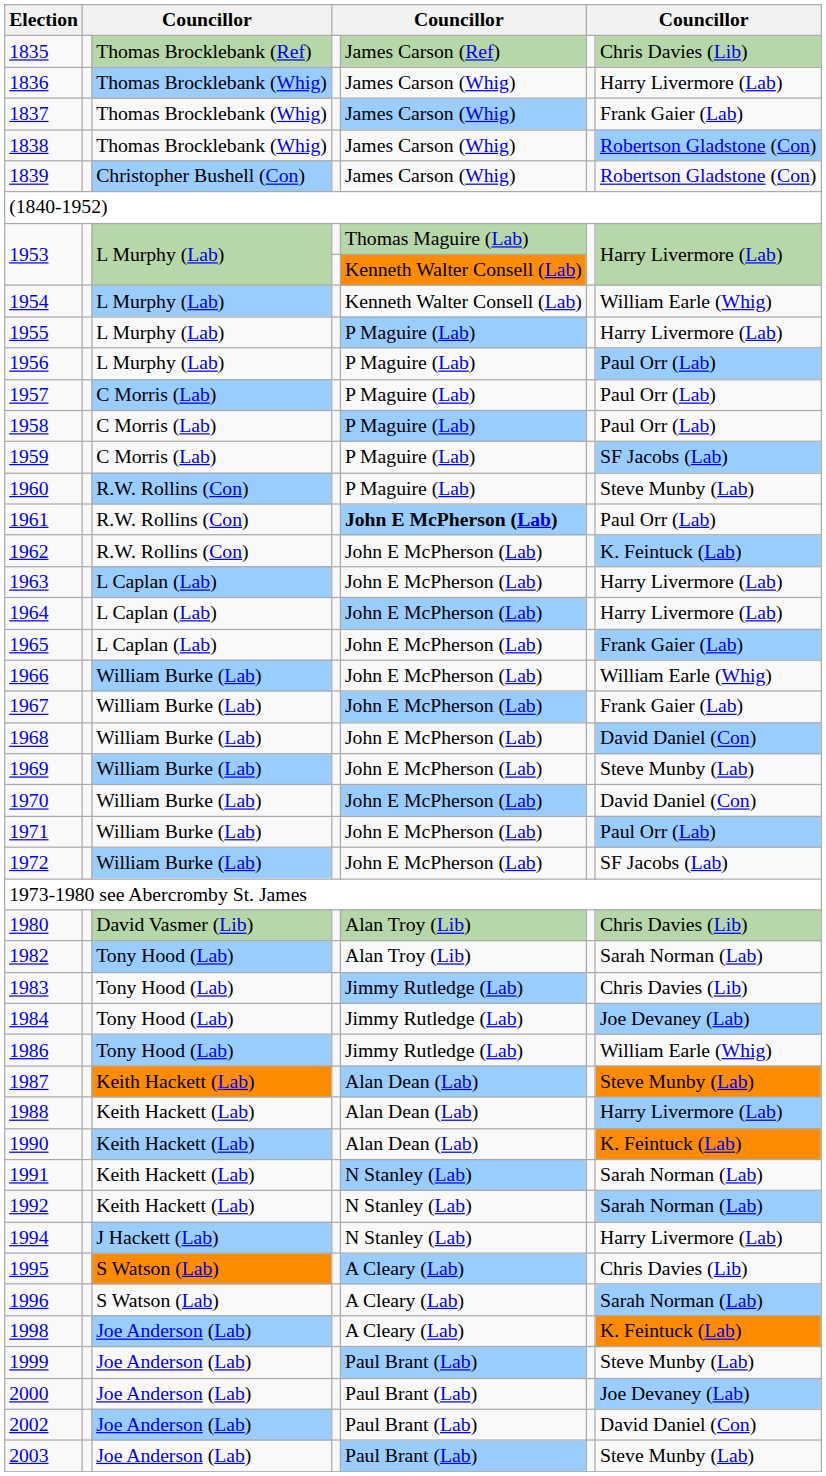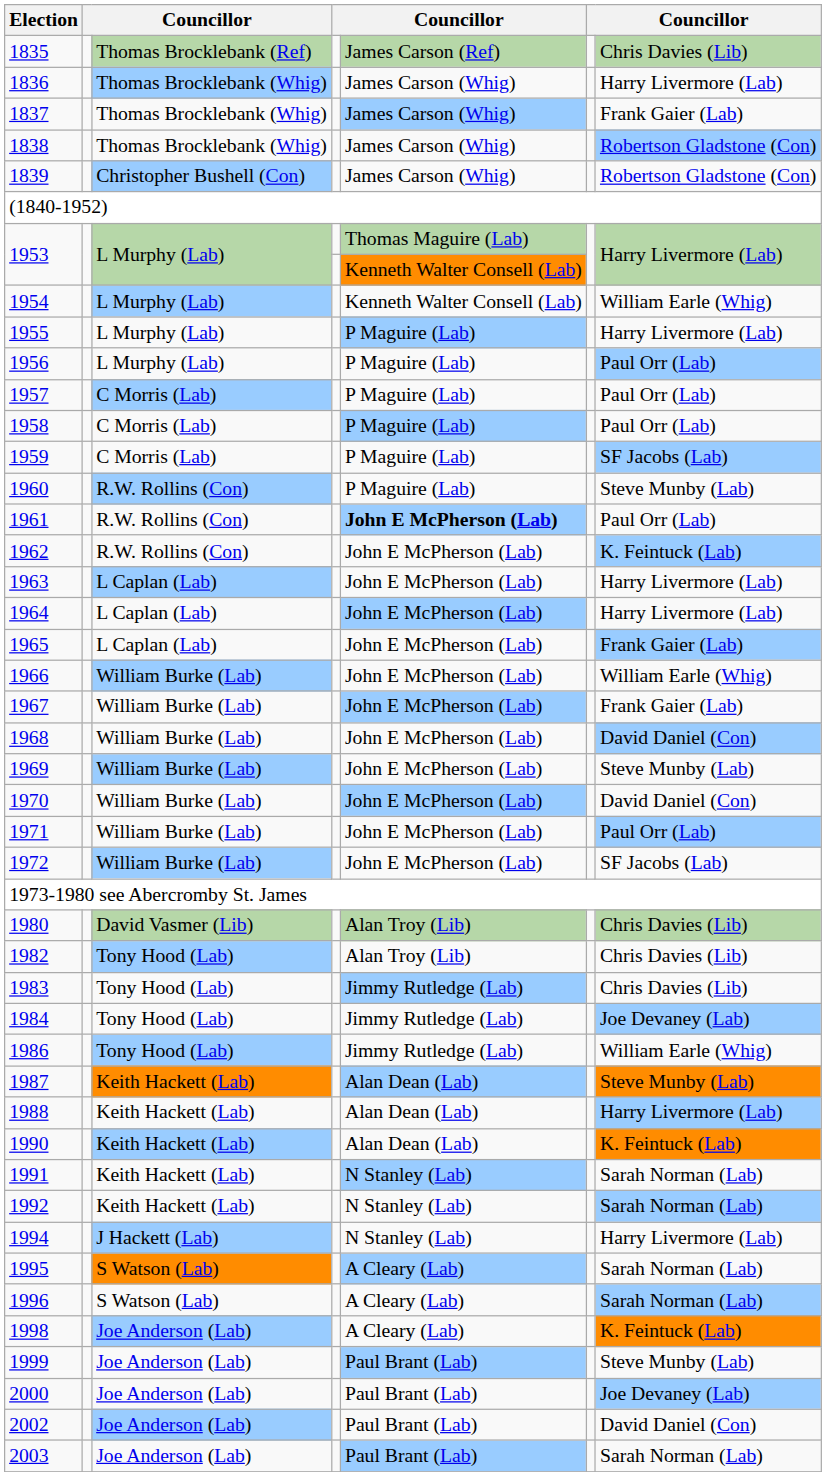(681, 956) Sarah Norman (Lab) -> (674, 956) Chris Davies (Lib)
(674, 1268) Chris Davies (Lib) -> (681, 1268) Sarah Norman (Lab)
(677, 1455) Steve Munby (Lab) -> (681, 1455) Sarah Norman (Lab)
